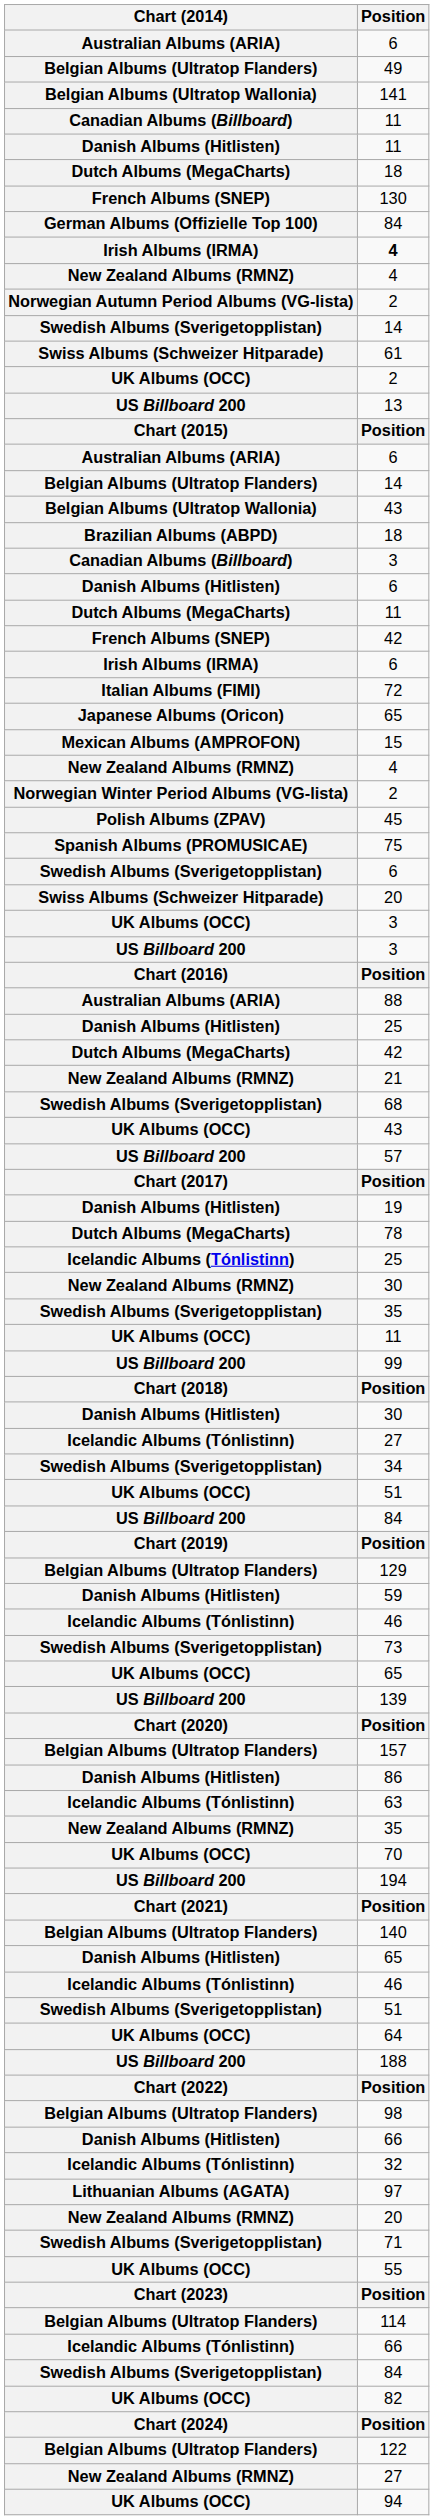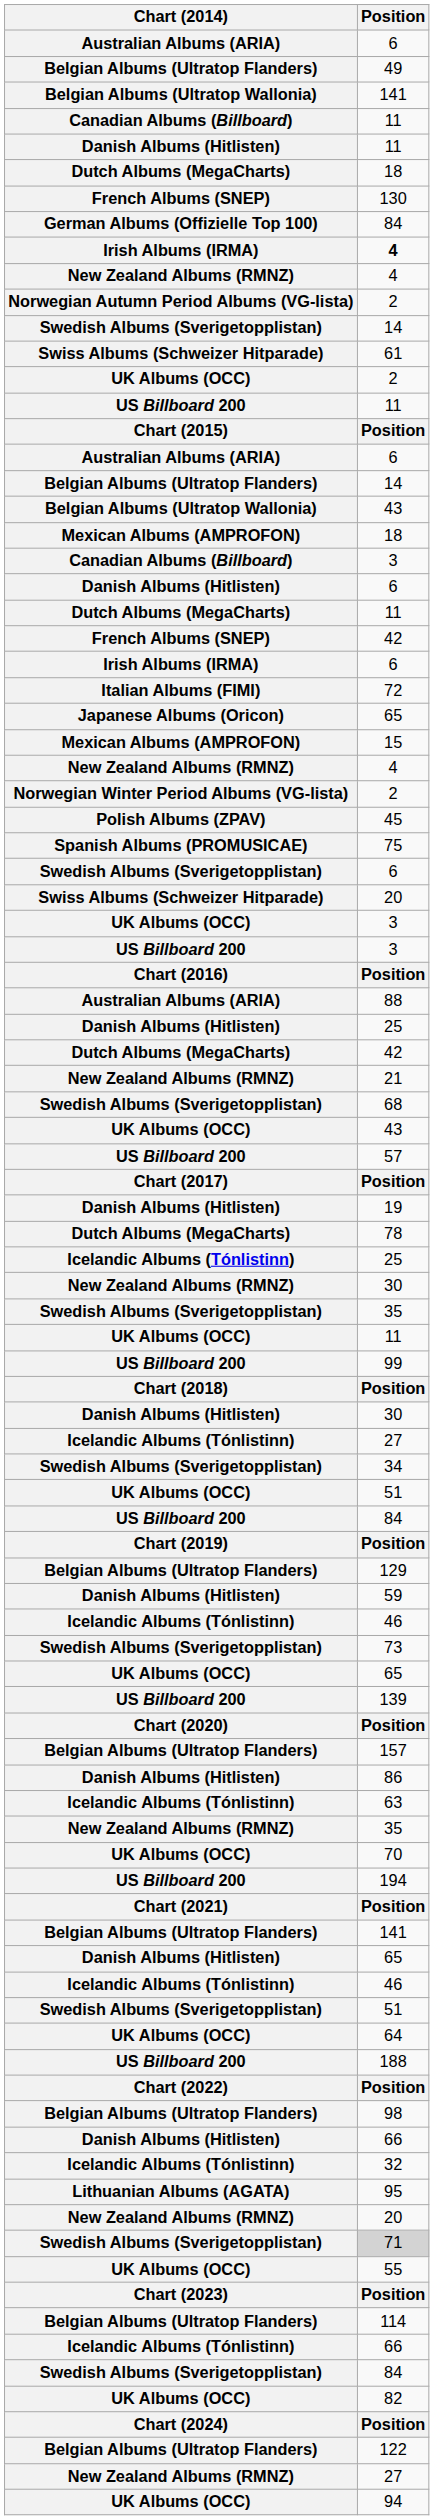(393, 405) 13 -> (393, 405) 11
(181, 535) Brazilian Albums (ABPD) -> (181, 535) Mexican Albums (AMPROFON)
(393, 1932) 140 -> (393, 1932) 141
(393, 2191) 97 -> (393, 2191) 95
(393, 2243) no background -> (393, 2243) lightgrey background
